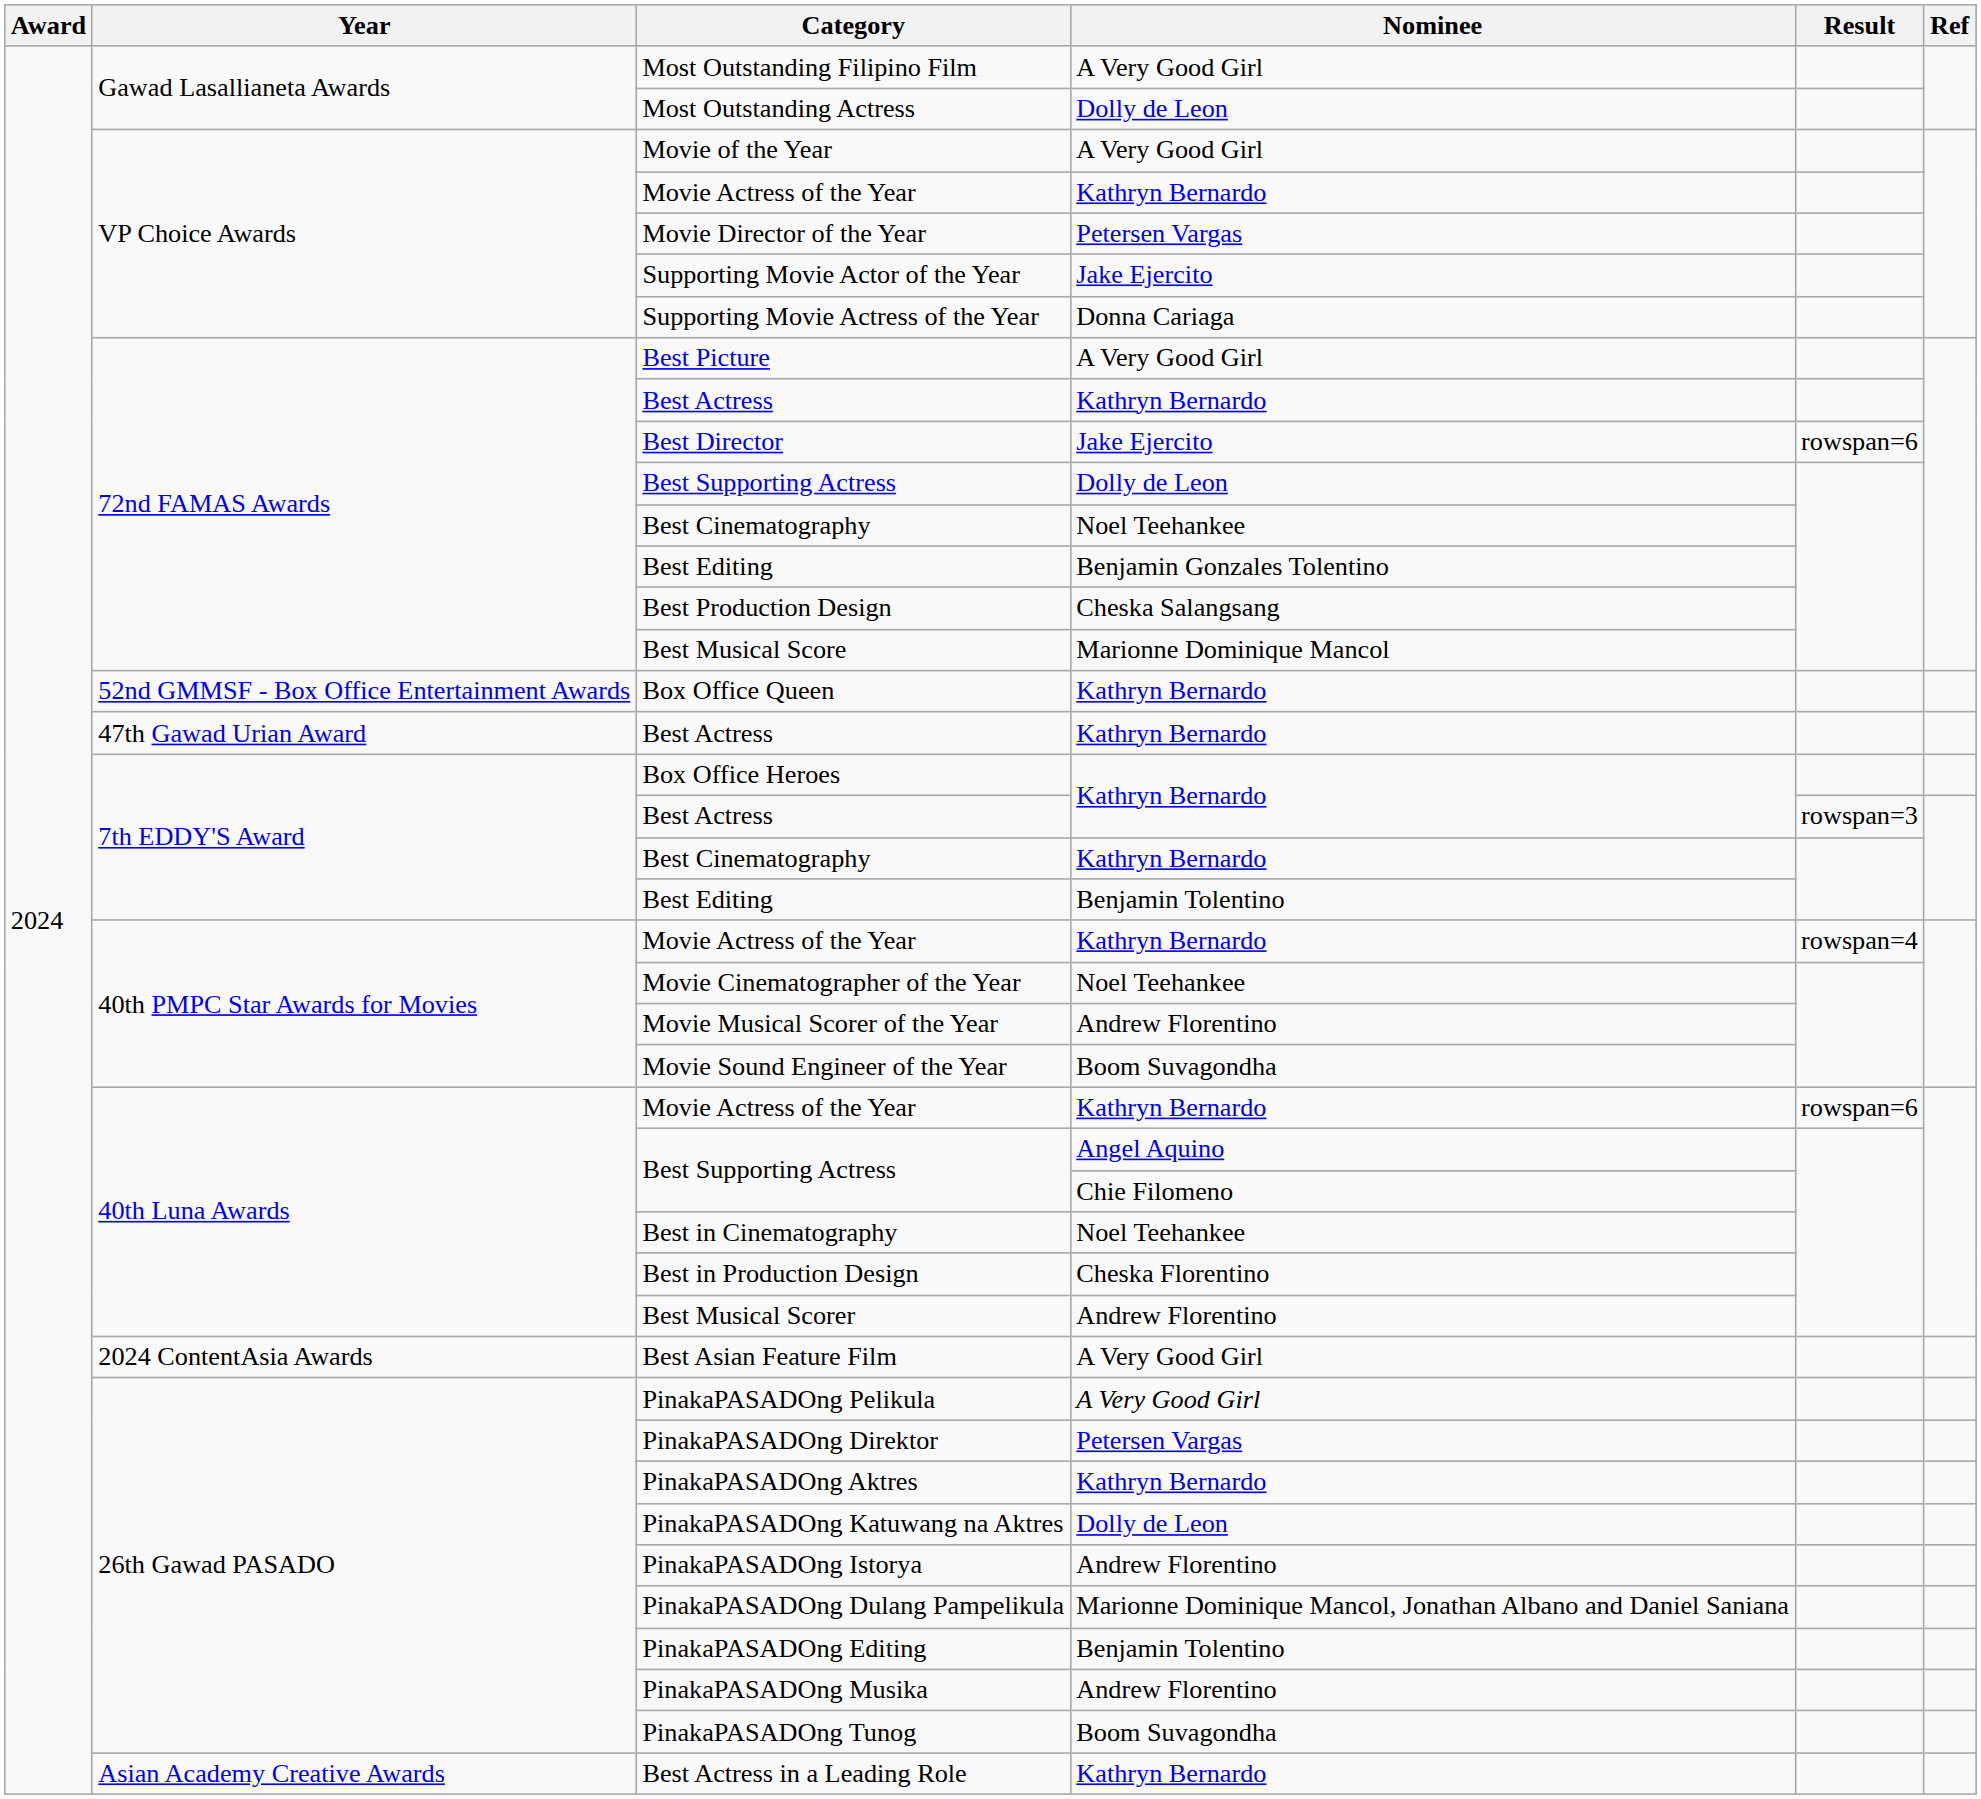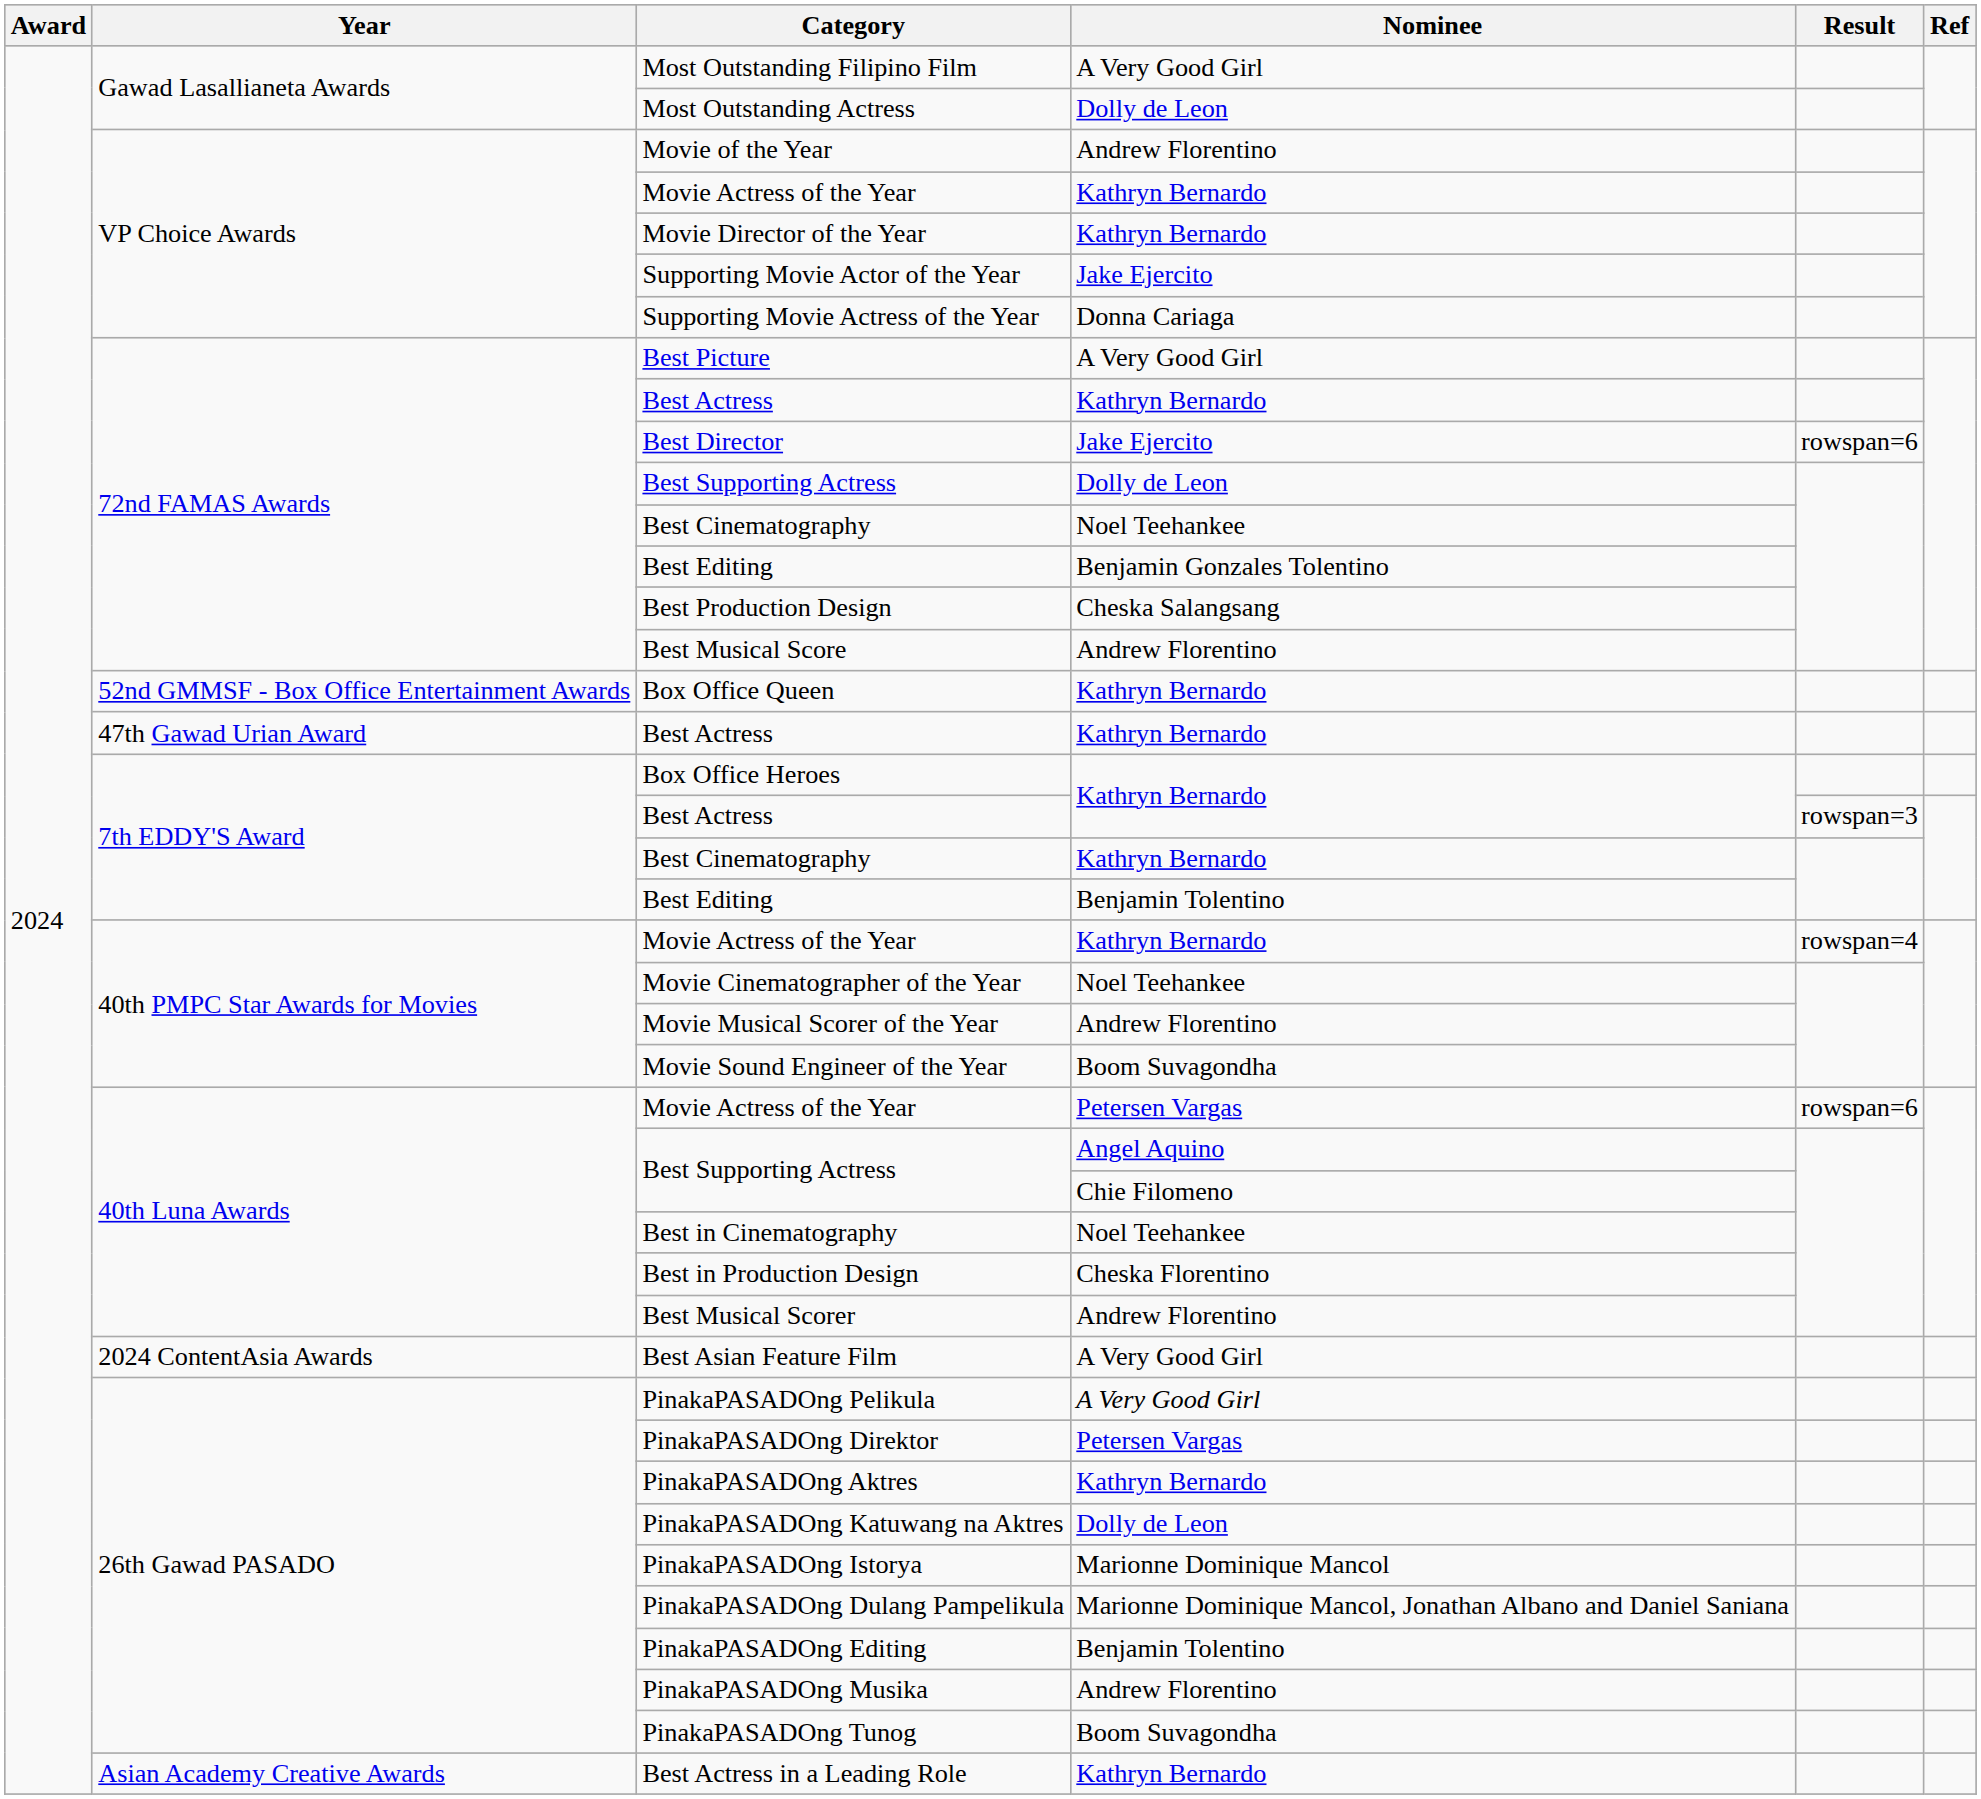(1170, 150) A Very Good Girl -> (1177, 150) Andrew Florentino
(1159, 233) Petersen Vargas -> (1171, 233) Kathryn Bernardo
(1233, 649) Marionne Dominique Mancol -> (1177, 649) Andrew Florentino
(1171, 1107) Kathryn Bernardo -> (1159, 1107) Petersen Vargas
(1177, 1565) Andrew Florentino -> (1233, 1565) Marionne Dominique Mancol
